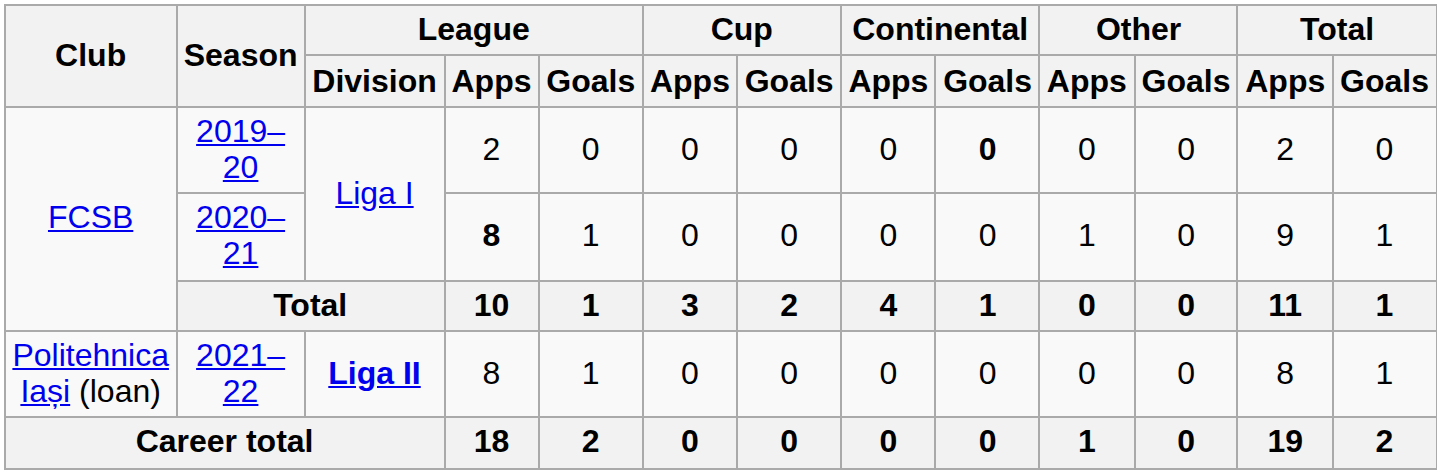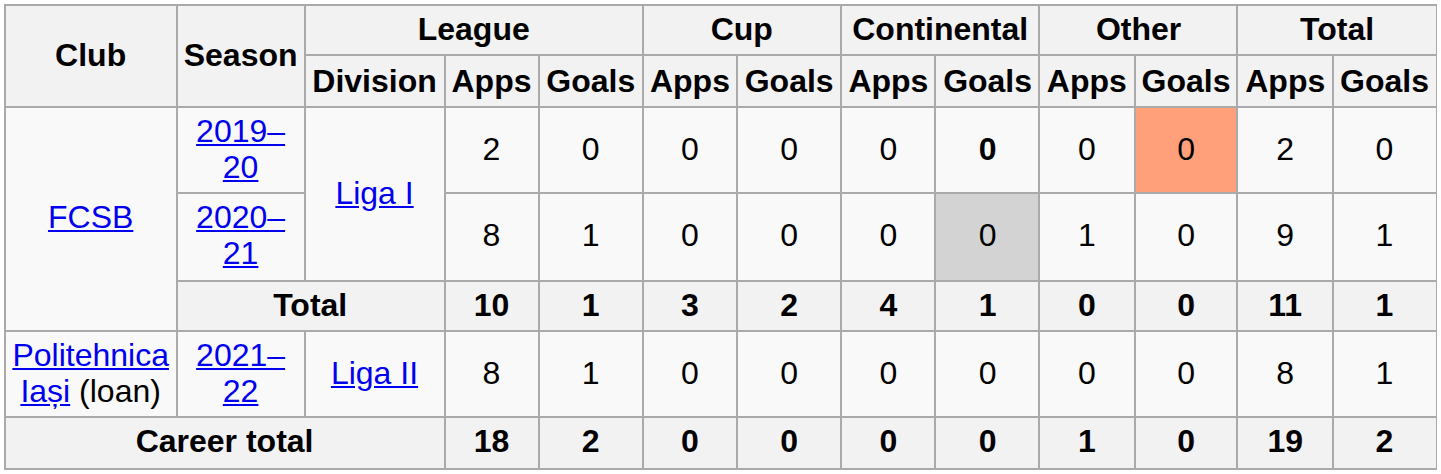(1186, 149) no background -> (1186, 149) lightsalmon background
(492, 236) bold -> (492, 236) normal
(988, 236) no background -> (988, 236) lightgrey background
(375, 373) bold -> (374, 373) normal
